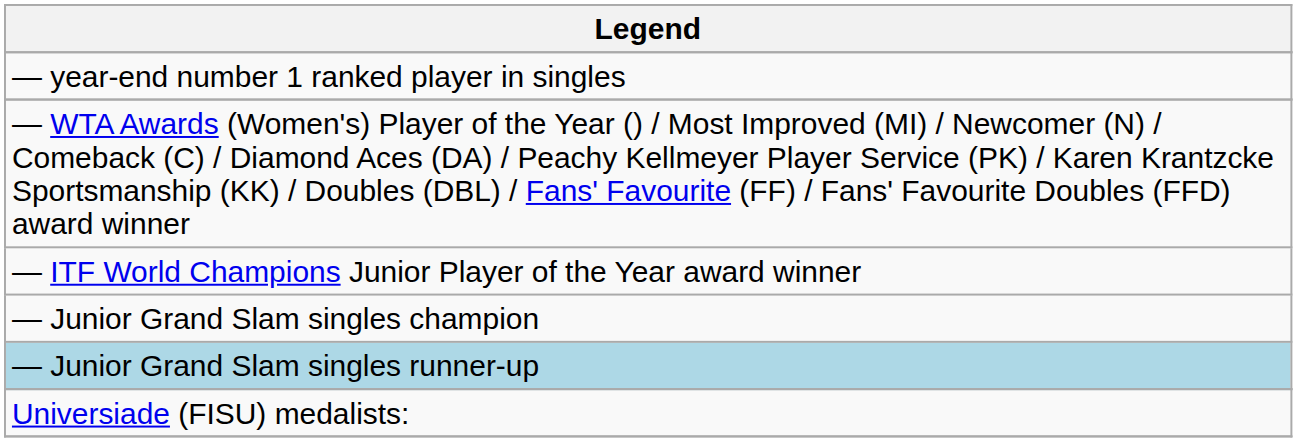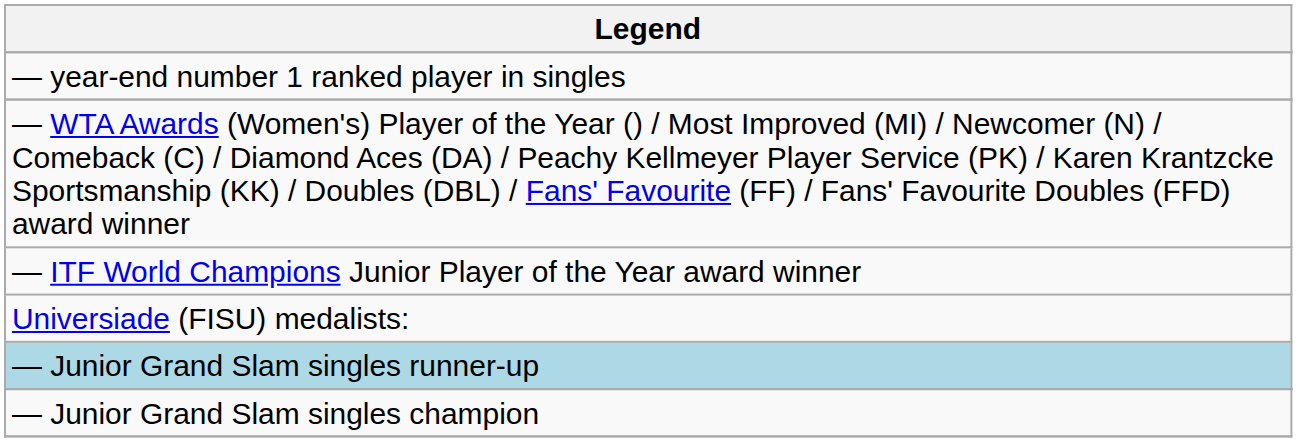(276, 319) — Junior Grand Slam singles champion -> (211, 319) Universiade (FISU) medalists:
(211, 414) Universiade (FISU) medalists: -> (276, 414) — Junior Grand Slam singles champion
